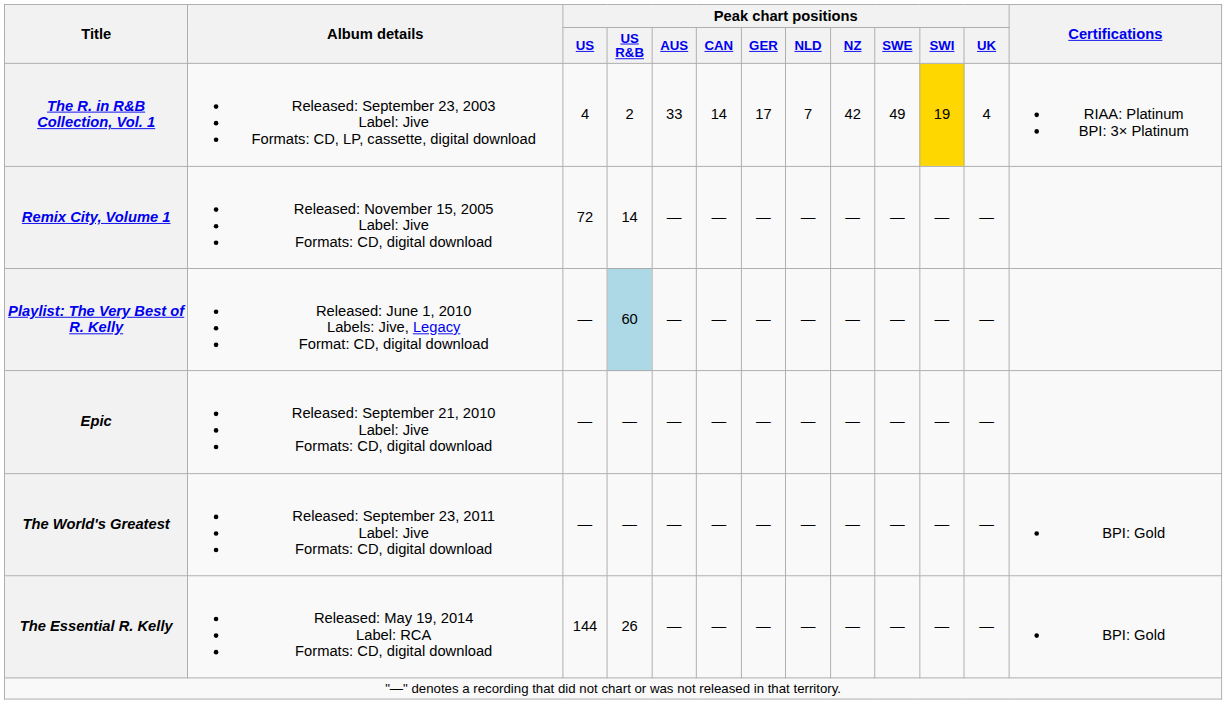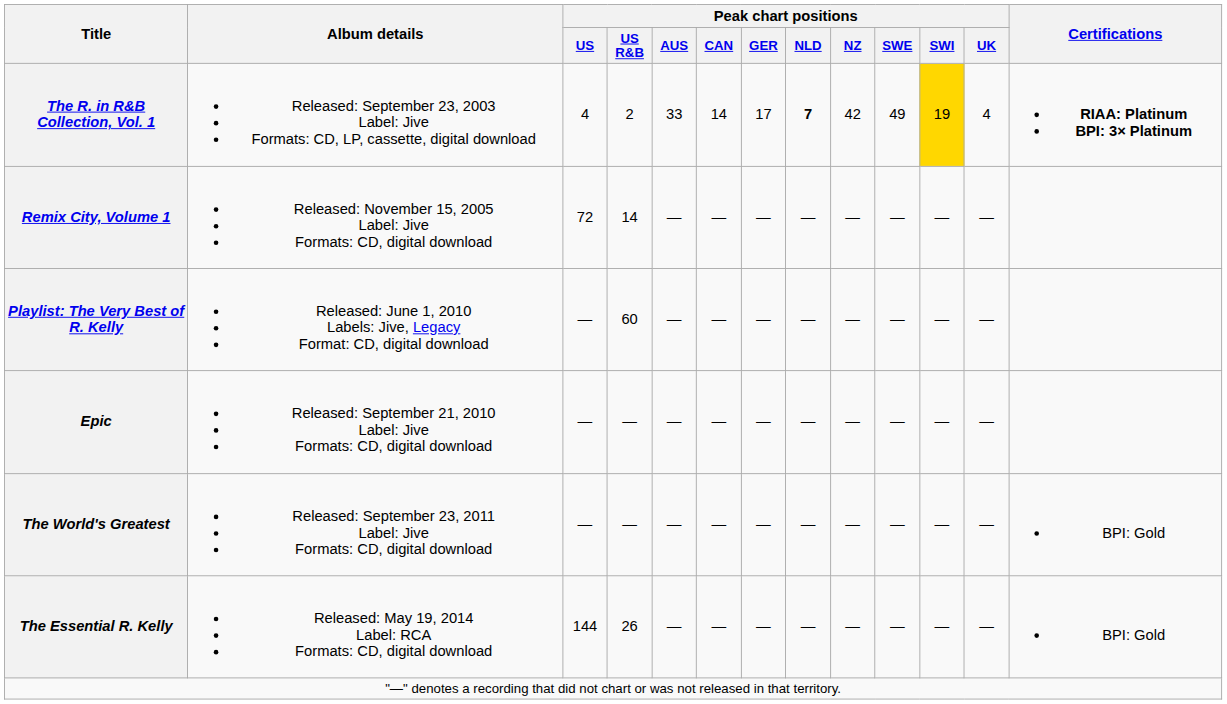(808, 114) normal -> (808, 114) bold
(1115, 123) normal -> (1115, 123) bold
(630, 319) lightblue background -> (630, 319) no background
